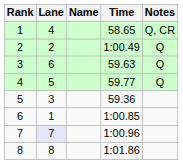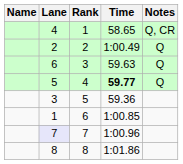columns swapped: (20, 13) <-> (84, 13)
(122, 82) normal -> (122, 82) bold
